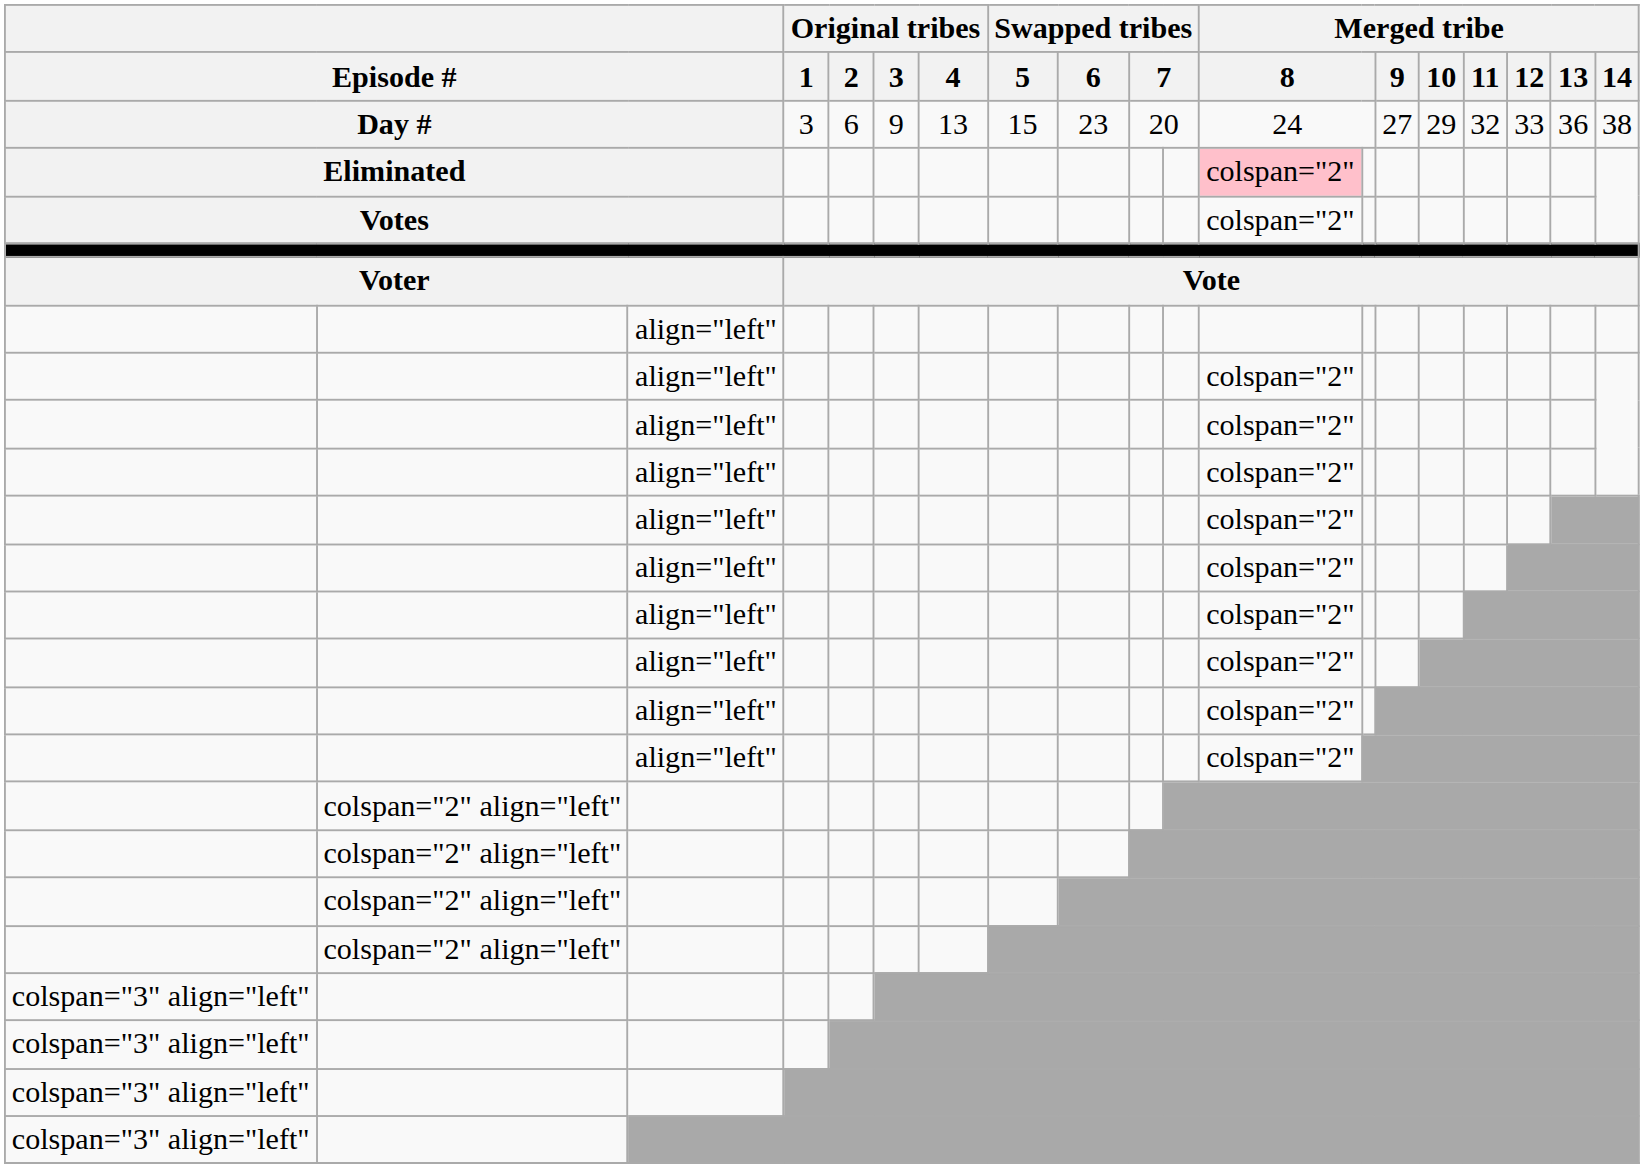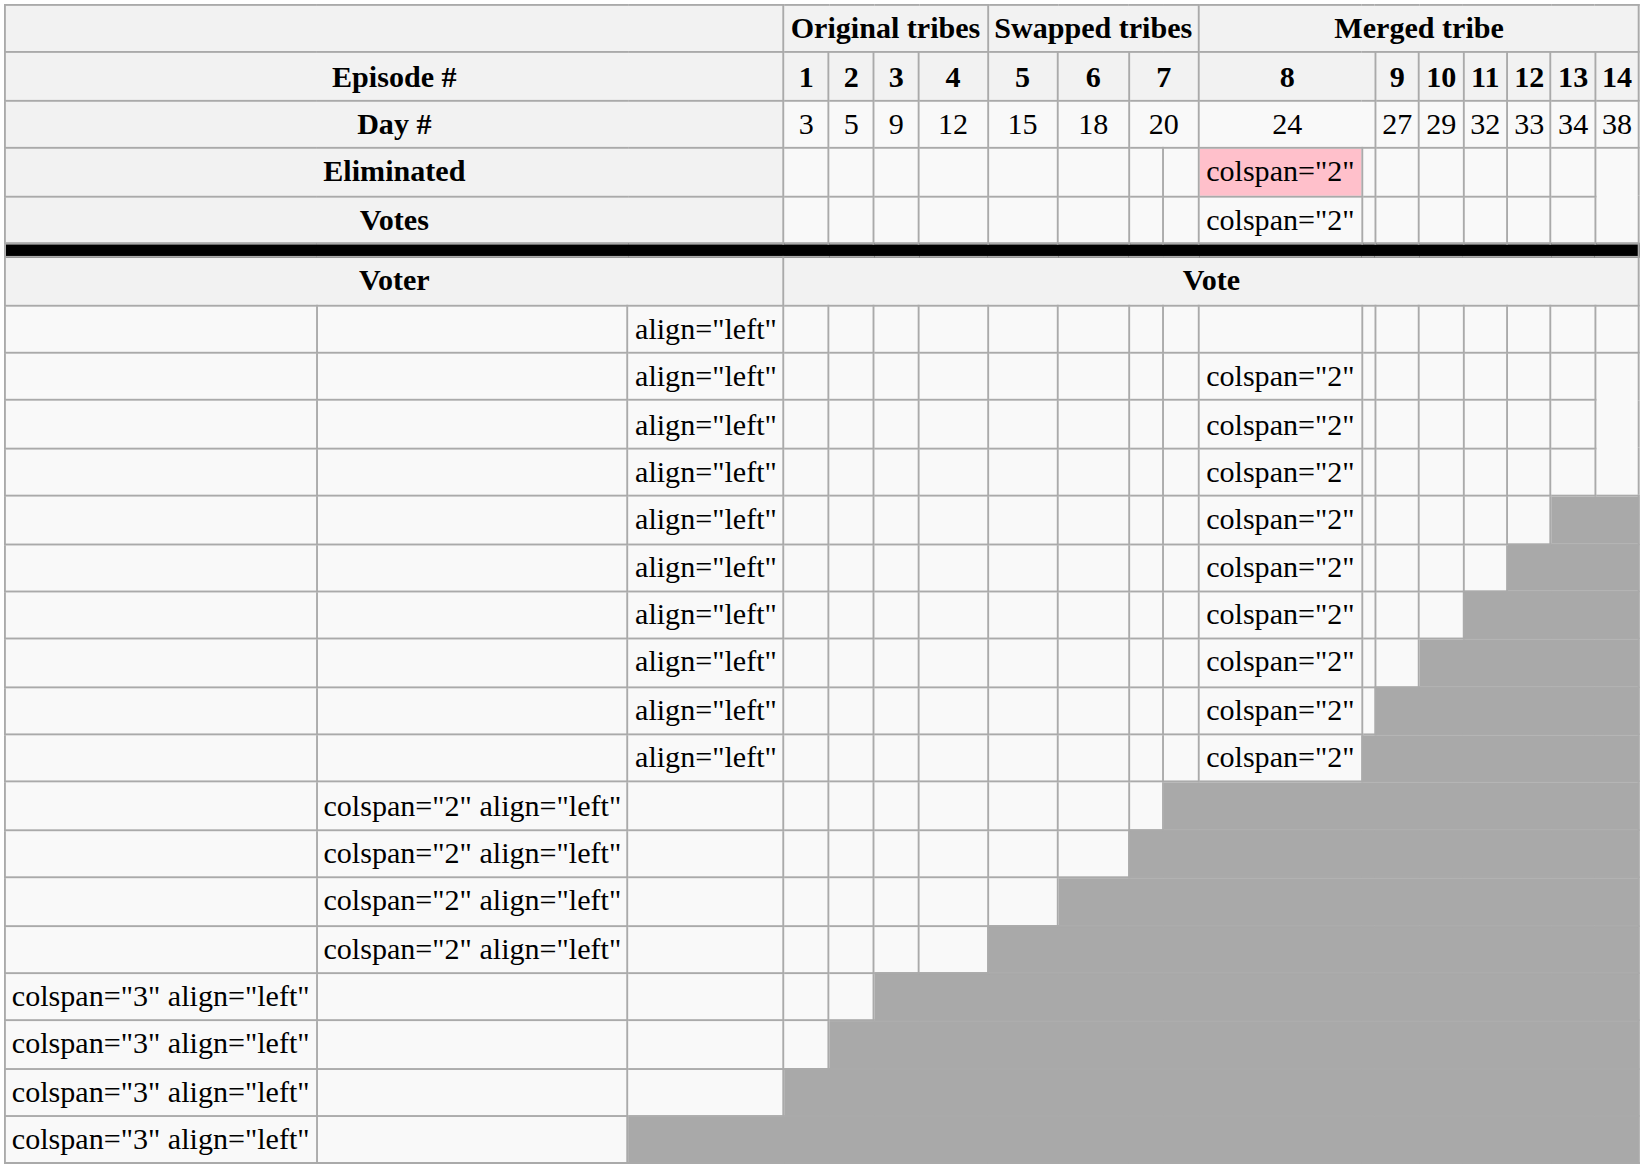(851, 123) 6 -> (851, 123) 5
(953, 123) 13 -> (953, 123) 12
(1093, 123) 23 -> (1093, 123) 18
(1573, 123) 36 -> (1573, 123) 34
